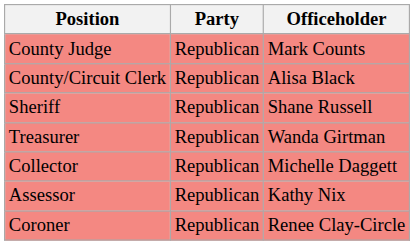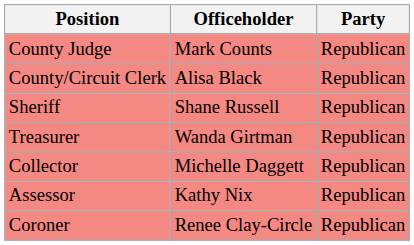columns swapped: (337, 19) <-> (217, 19)
